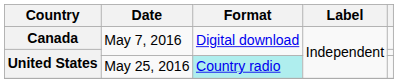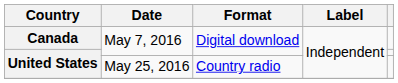(238, 66) paleturquoise background -> (238, 66) no background
